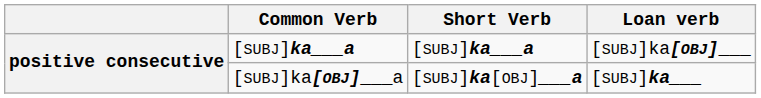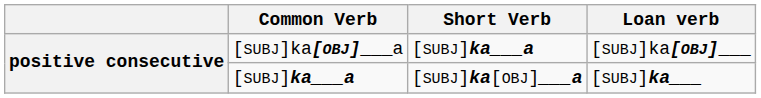(294, 49) [SUBJ]ka___a -> (318, 49) [SUBJ]ka[OBJ]___a
(318, 78) [SUBJ]ka[OBJ]___a -> (294, 78) [SUBJ]ka___a
